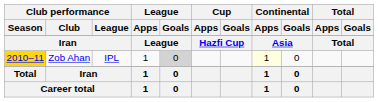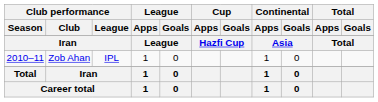(25, 58) gold background -> (25, 58) no background
(176, 58) lightgrey background -> (176, 58) no background
(267, 58) lightyellow background -> (267, 58) no background
